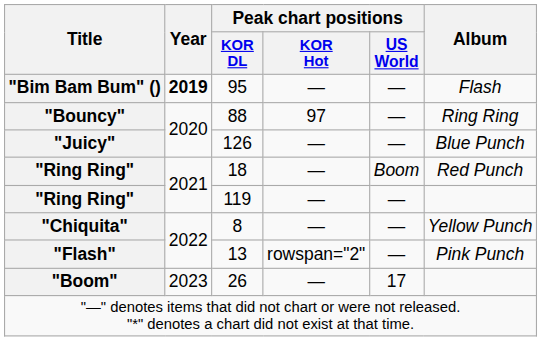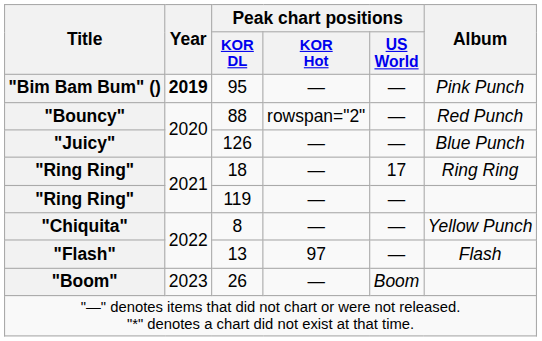(480, 88) Flash -> (480, 88) Pink Punch
(316, 115) 97 -> (316, 115) rowspan="2"
(480, 115) Ring Ring -> (480, 115) Red Punch
(397, 171) Boom -> (397, 171) 17
(480, 171) Red Punch -> (480, 171) Ring Ring
(316, 254) rowspan="2" -> (316, 254) 97
(480, 254) Pink Punch -> (480, 254) Flash
(397, 281) 17 -> (397, 281) Boom
